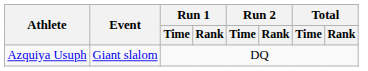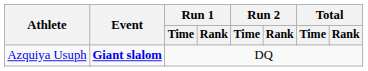(125, 56) normal -> (127, 56) bold
